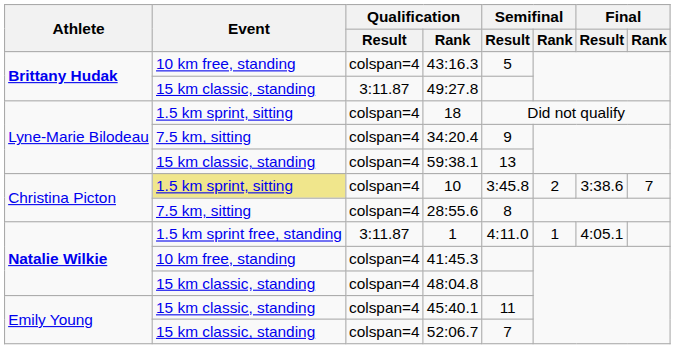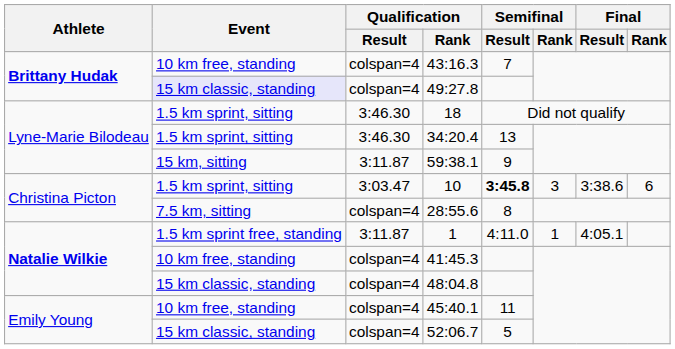(508, 64) 5 -> (508, 64) 7
(236, 89) no background -> (236, 89) lavender background
(384, 89) 3:11.87 -> (384, 89) colspan=4
(384, 113) colspan=4 -> (384, 113) 3:46.30
(204, 137) 7.5 km, sitting -> (225, 137) 1.5 km sprint, sitting
(384, 137) colspan=4 -> (384, 137) 3:46.30
(508, 137) 9 -> (508, 137) 13
(236, 162) 15 km classic, standing -> (201, 162) 15 km, sitting
(384, 162) colspan=4 -> (384, 162) 3:11.87
(508, 162) 13 -> (508, 162) 9
(225, 186) khaki background -> (225, 186) no background
(384, 186) colspan=4 -> (384, 186) 3:03.47
(508, 186) normal -> (508, 186) bold
(555, 186) 2 -> (555, 186) 3
(649, 186) 7 -> (649, 186) 6
(236, 308) 15 km classic, standing -> (226, 308) 10 km free, standing
(508, 332) 7 -> (508, 332) 5
